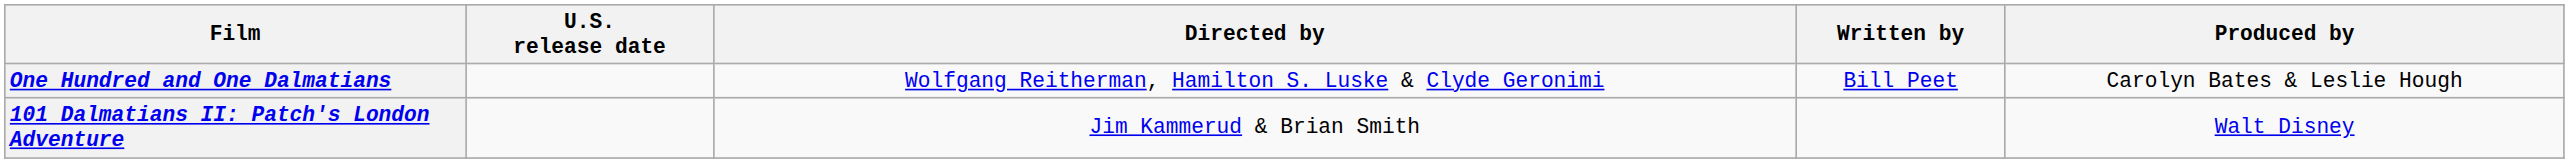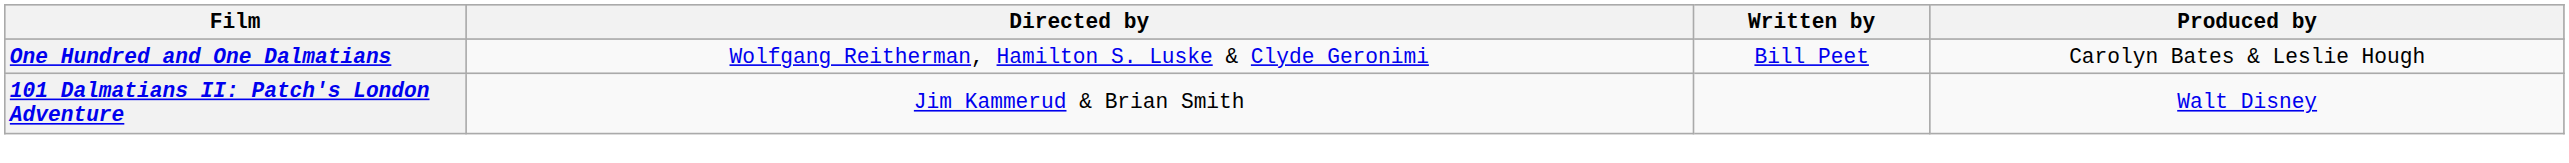- column: (590, 34)
